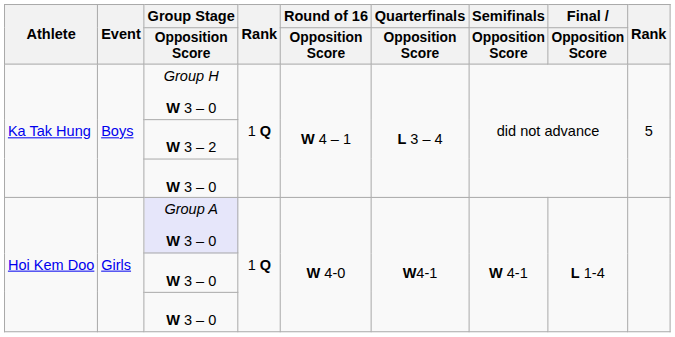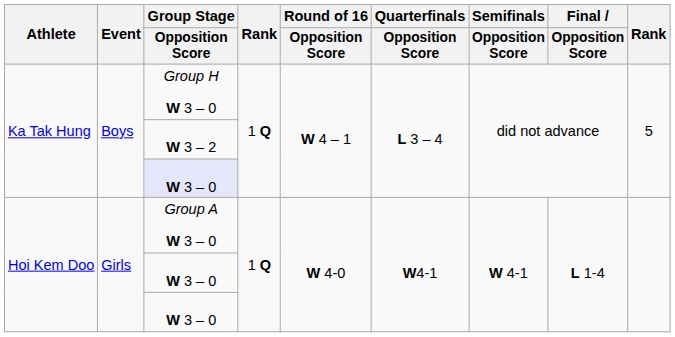(191, 187) no background -> (191, 187) lavender background
(191, 226) lavender background -> (191, 226) no background
